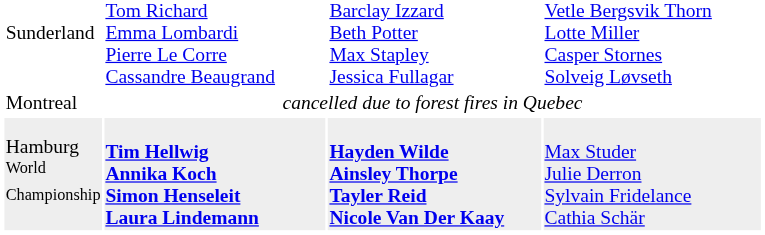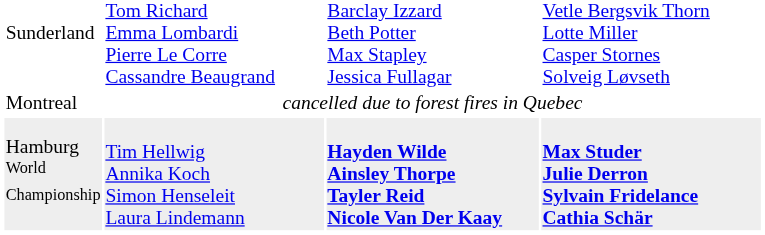(182, 184) bold -> (175, 184) normal
(618, 184) normal -> (620, 184) bold
